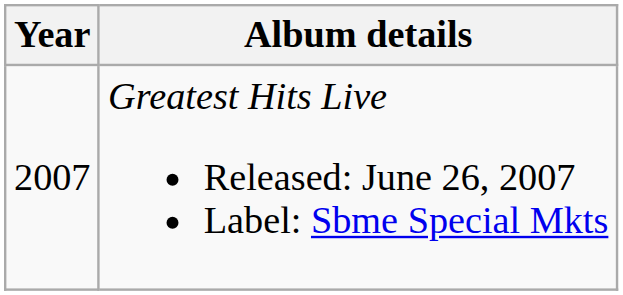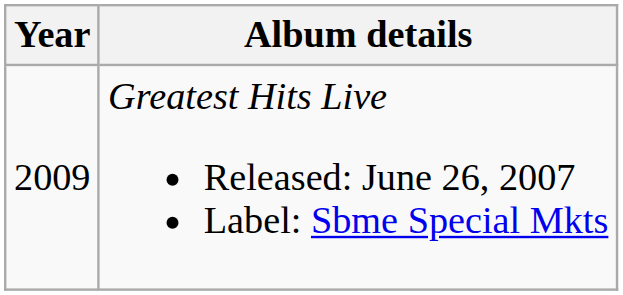(52, 176) 2007 -> (52, 176) 2009
